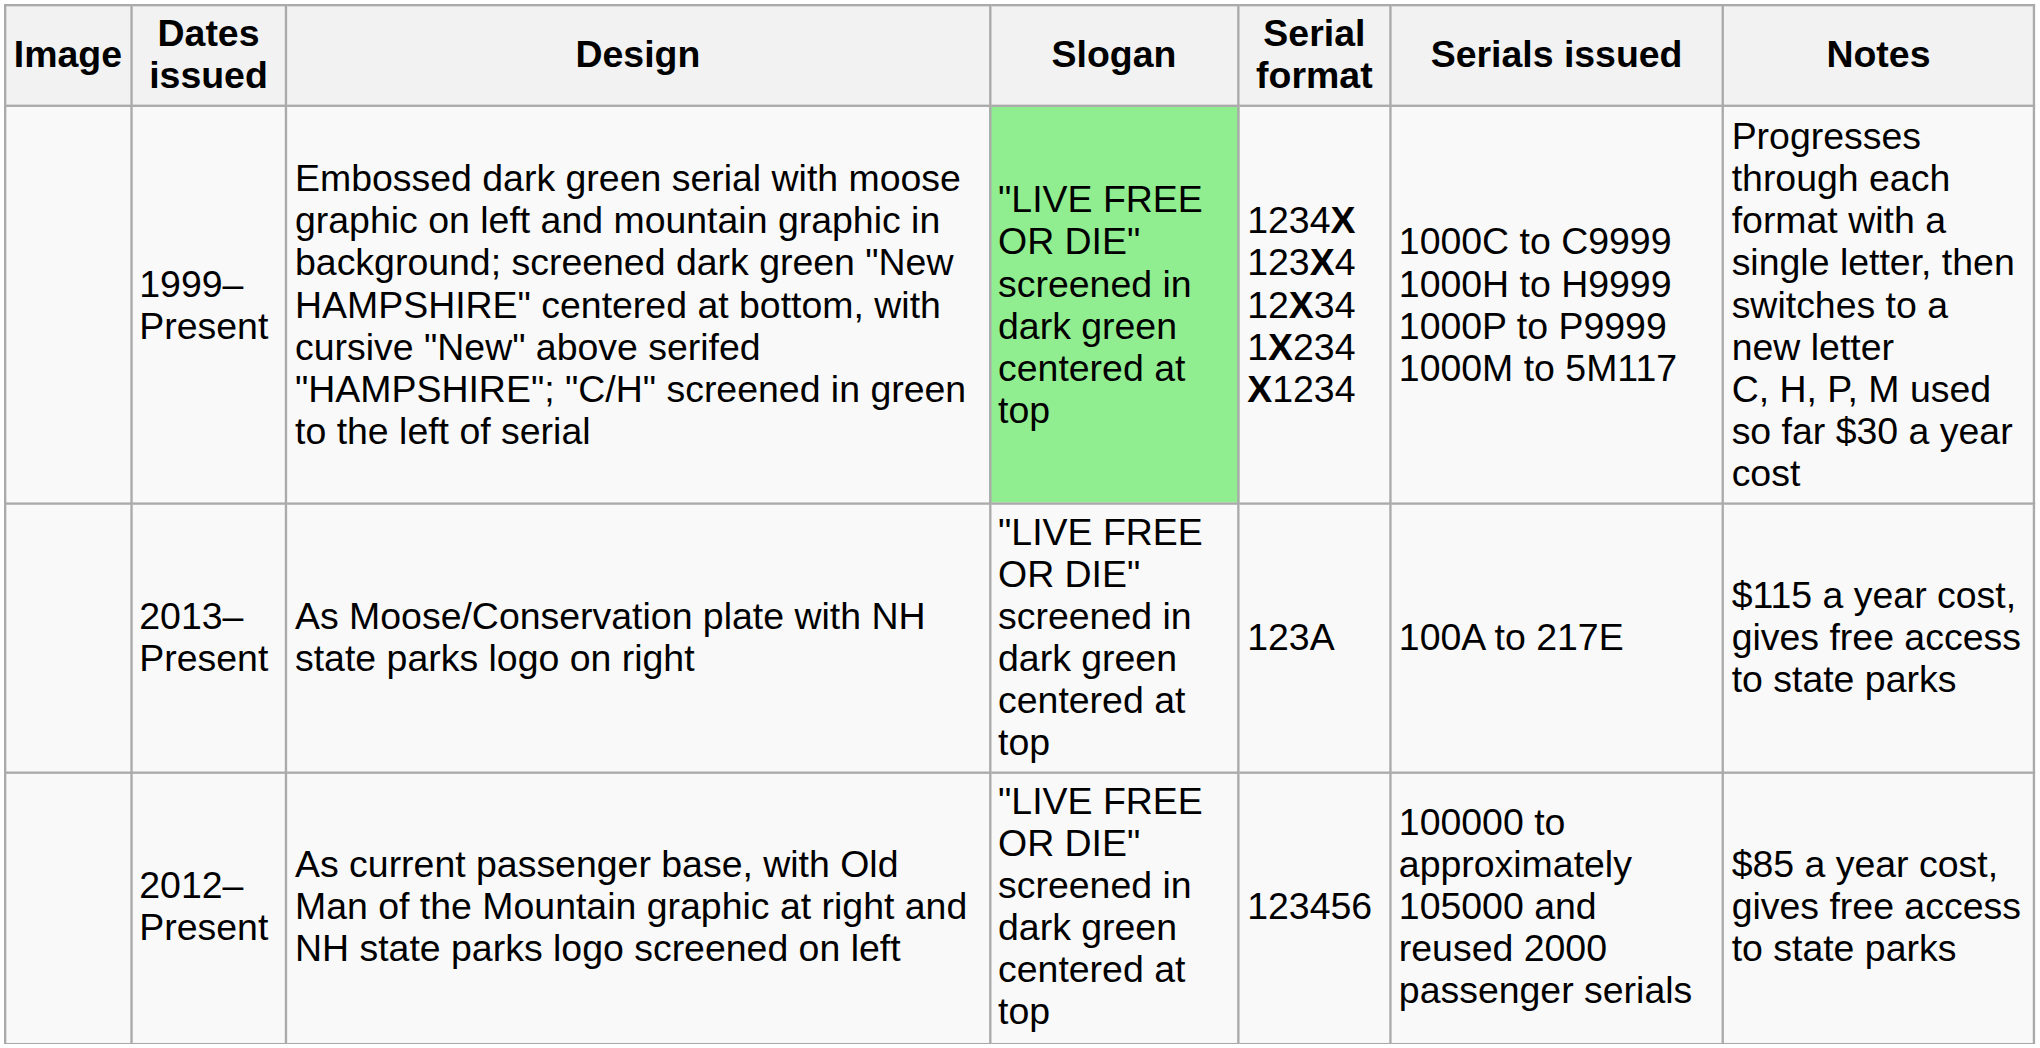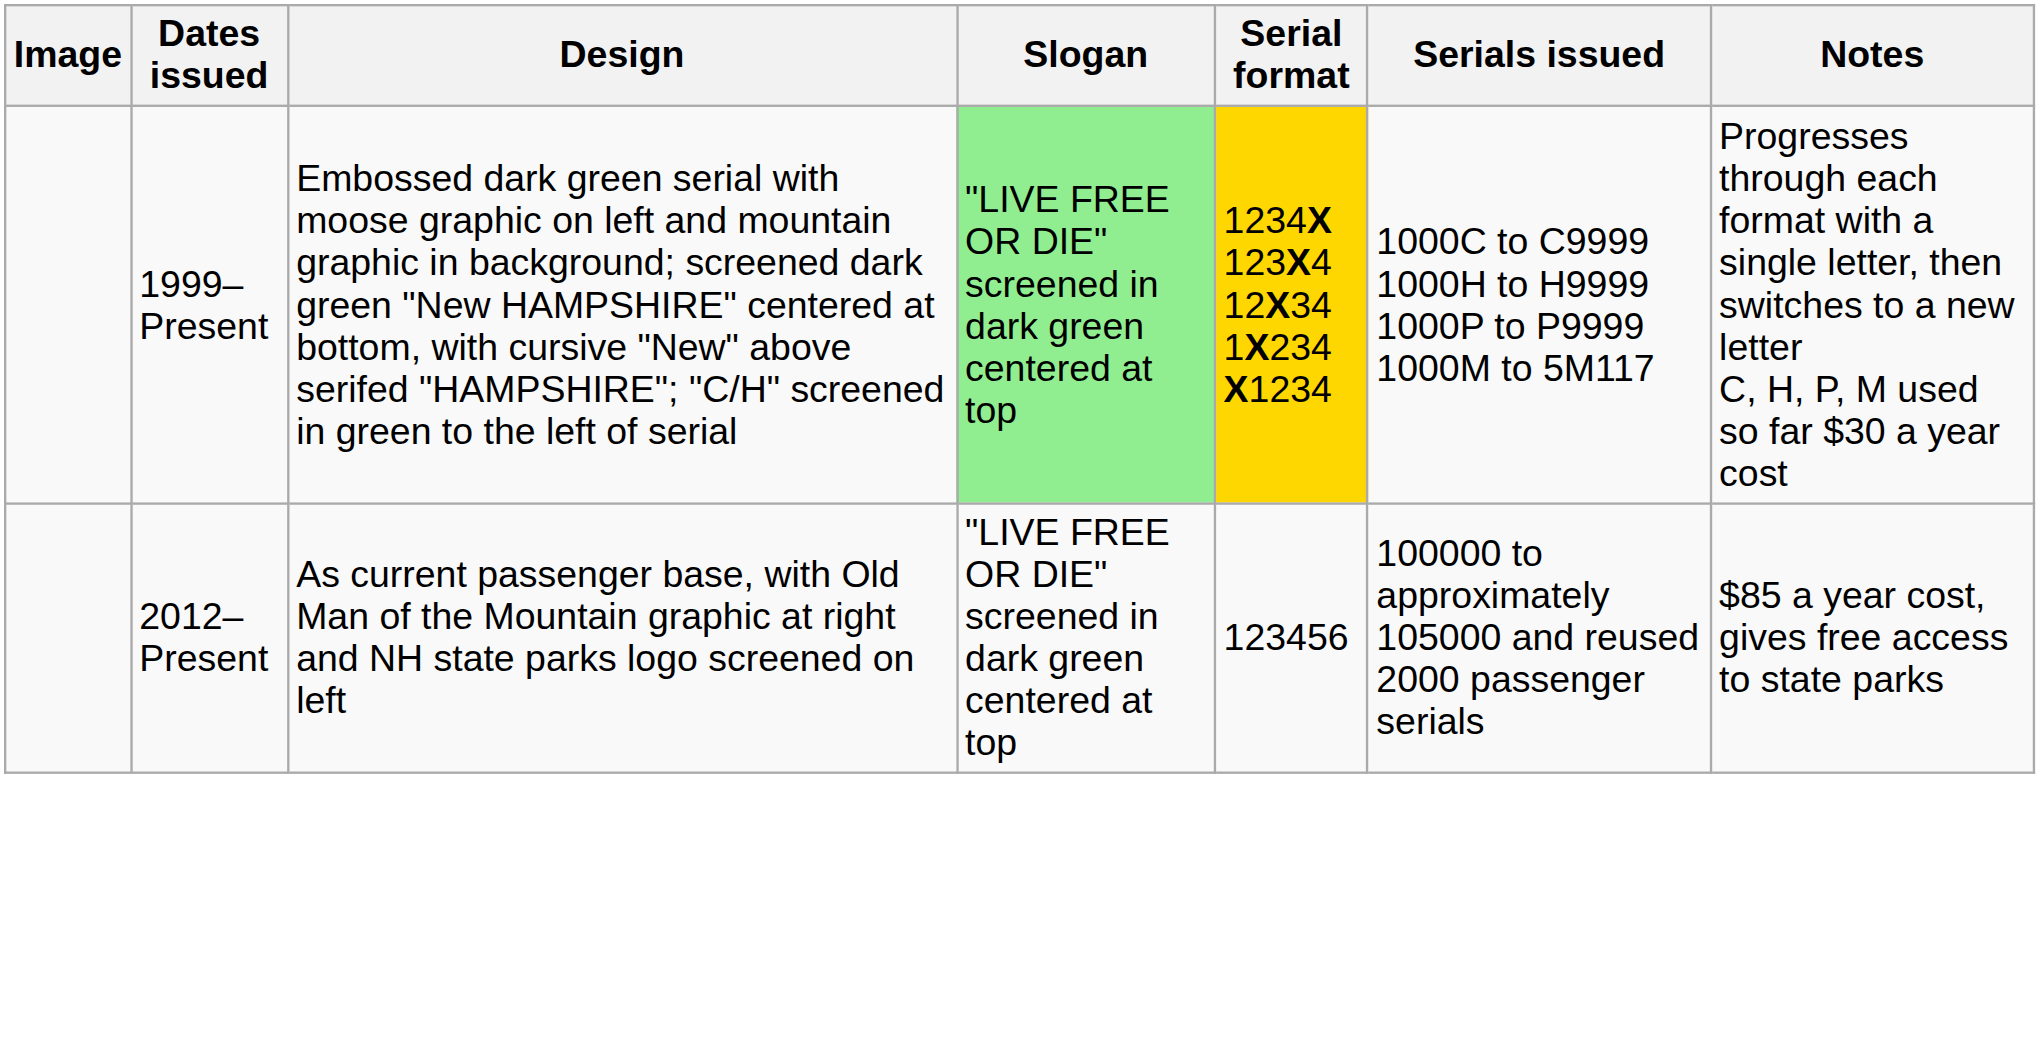(1301, 304) no background -> (1278, 304) gold background
- row: (204, 637)
